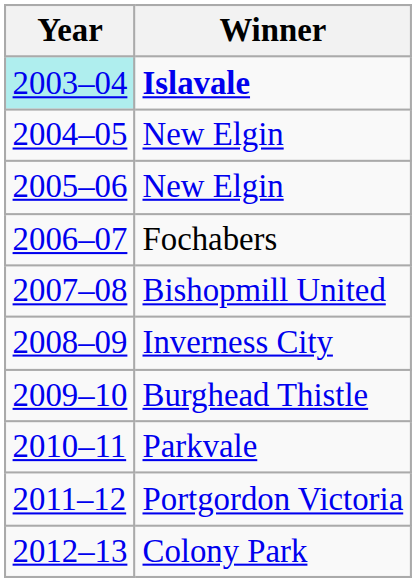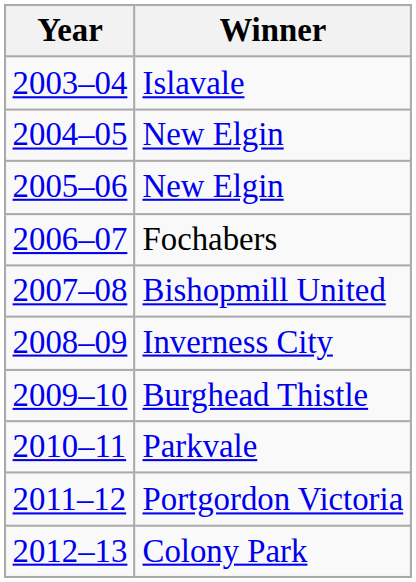(70, 82) paleturquoise background -> (70, 82) no background
(196, 82) bold -> (193, 82) normal
